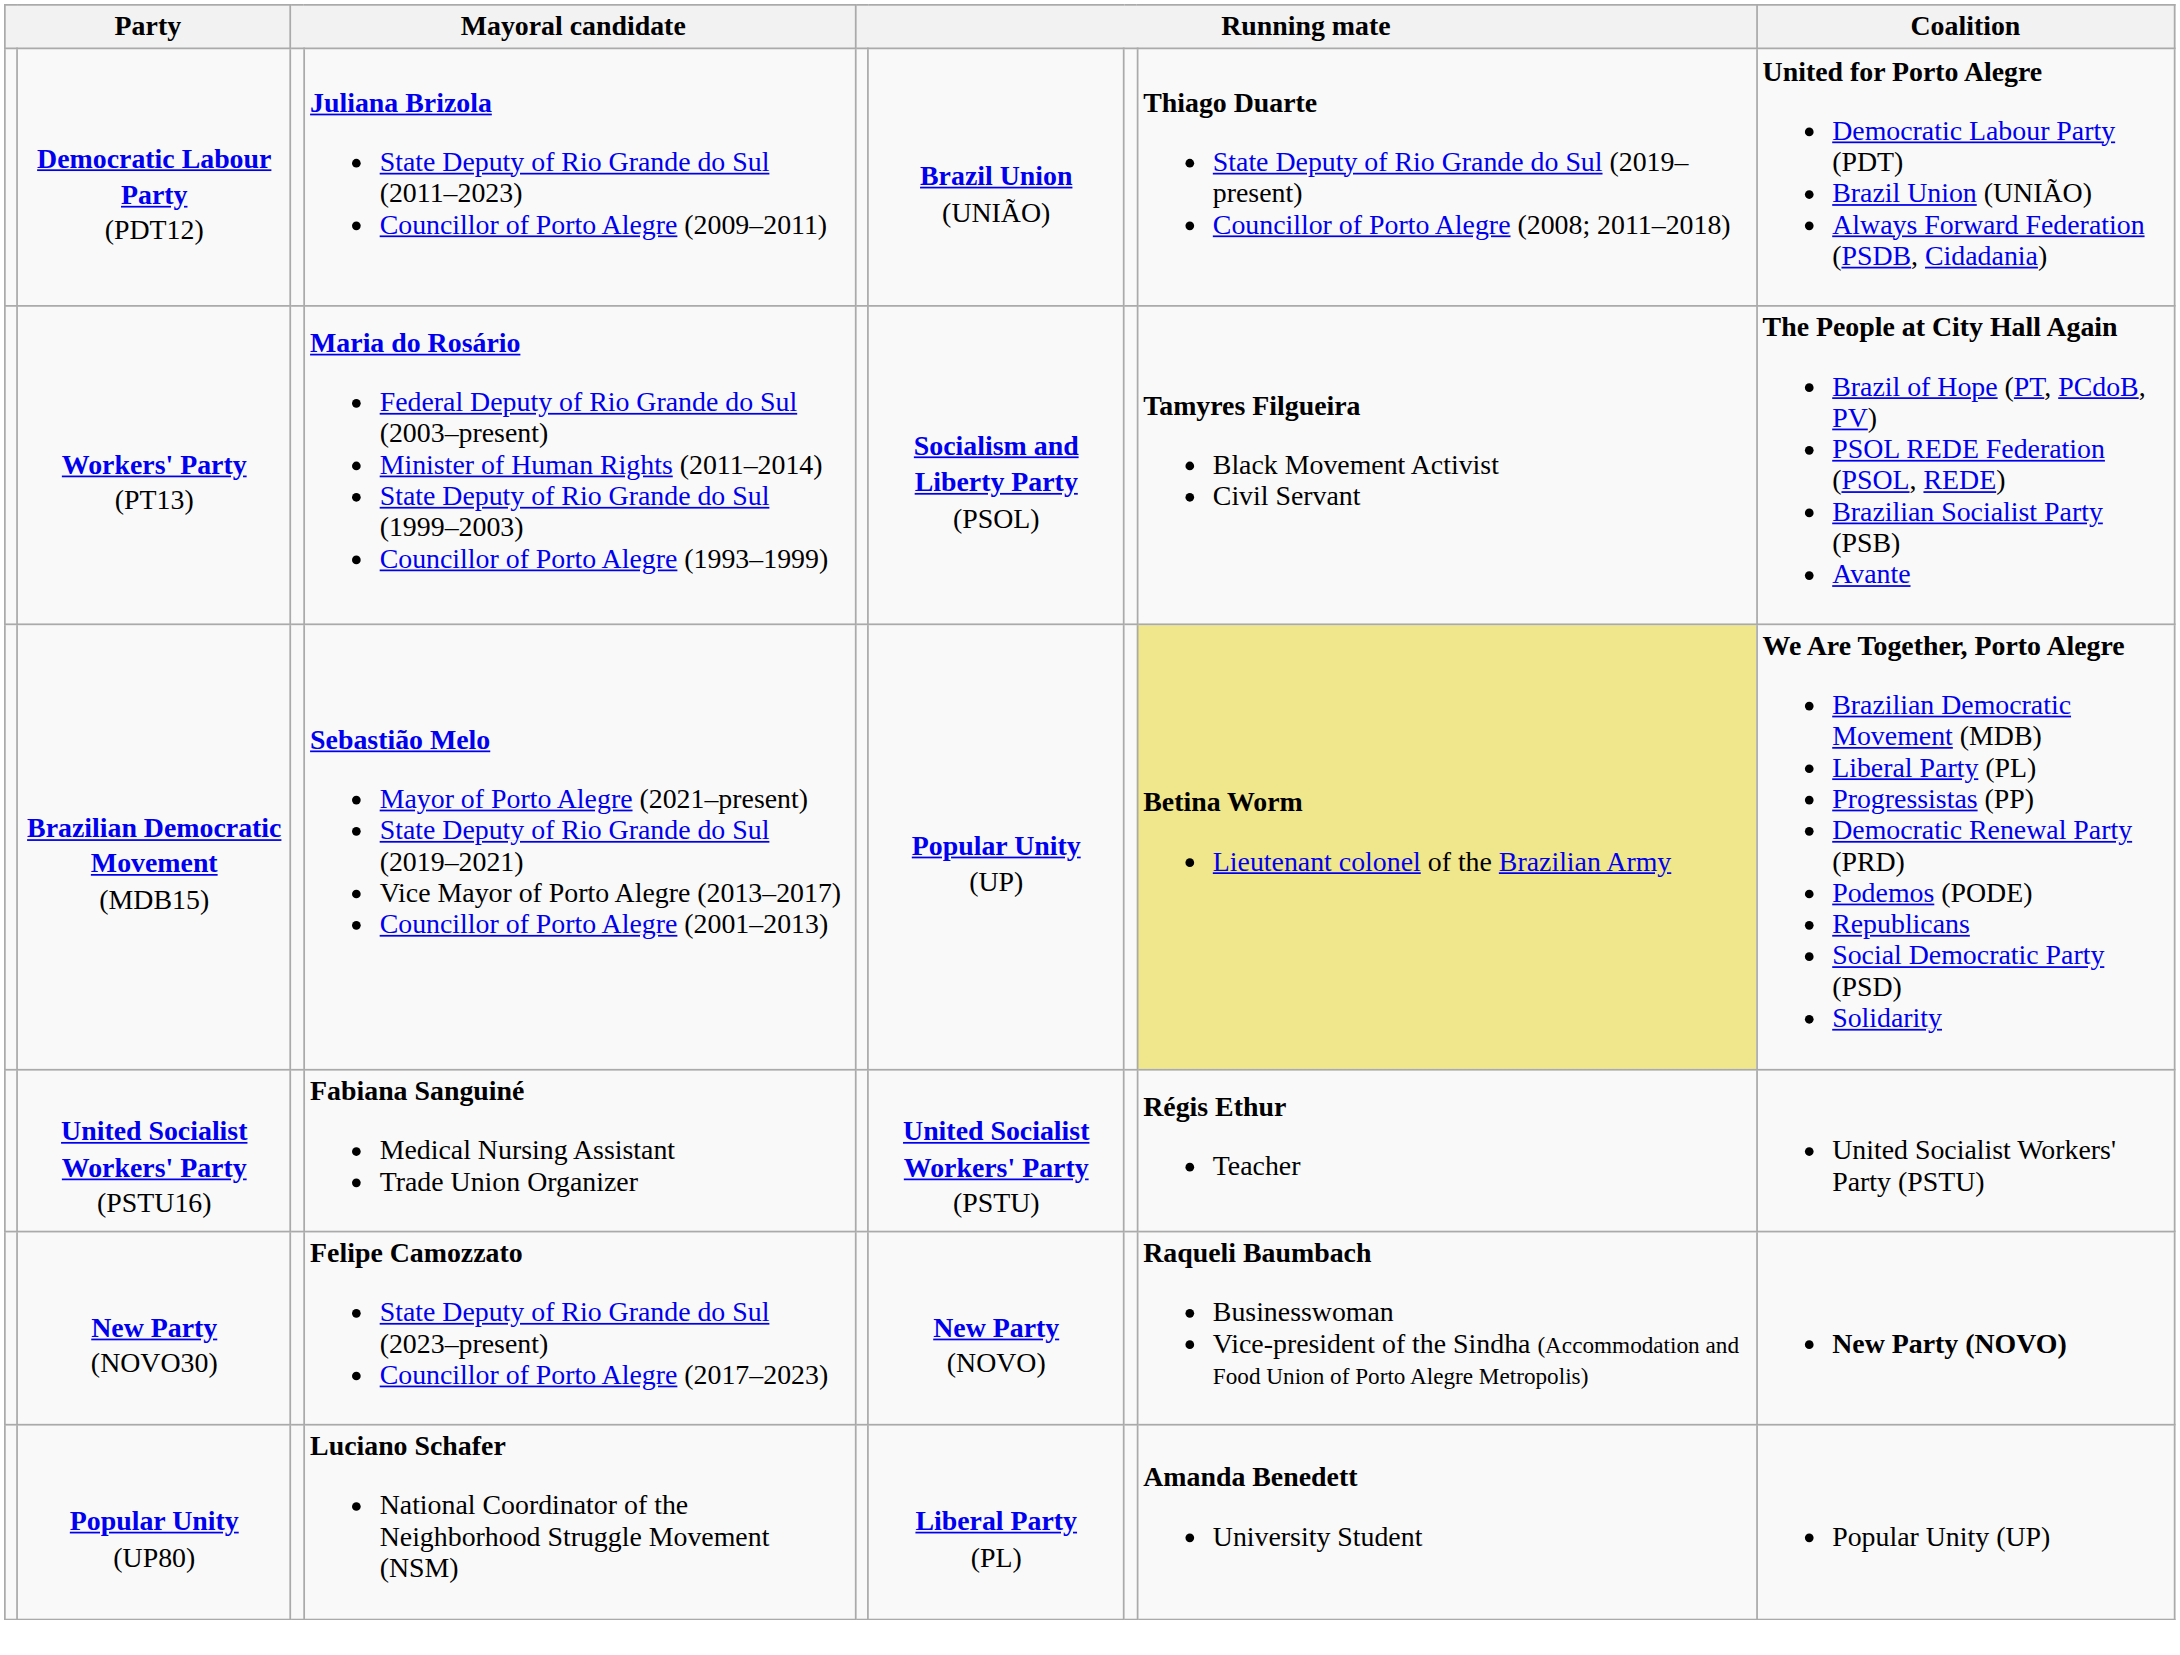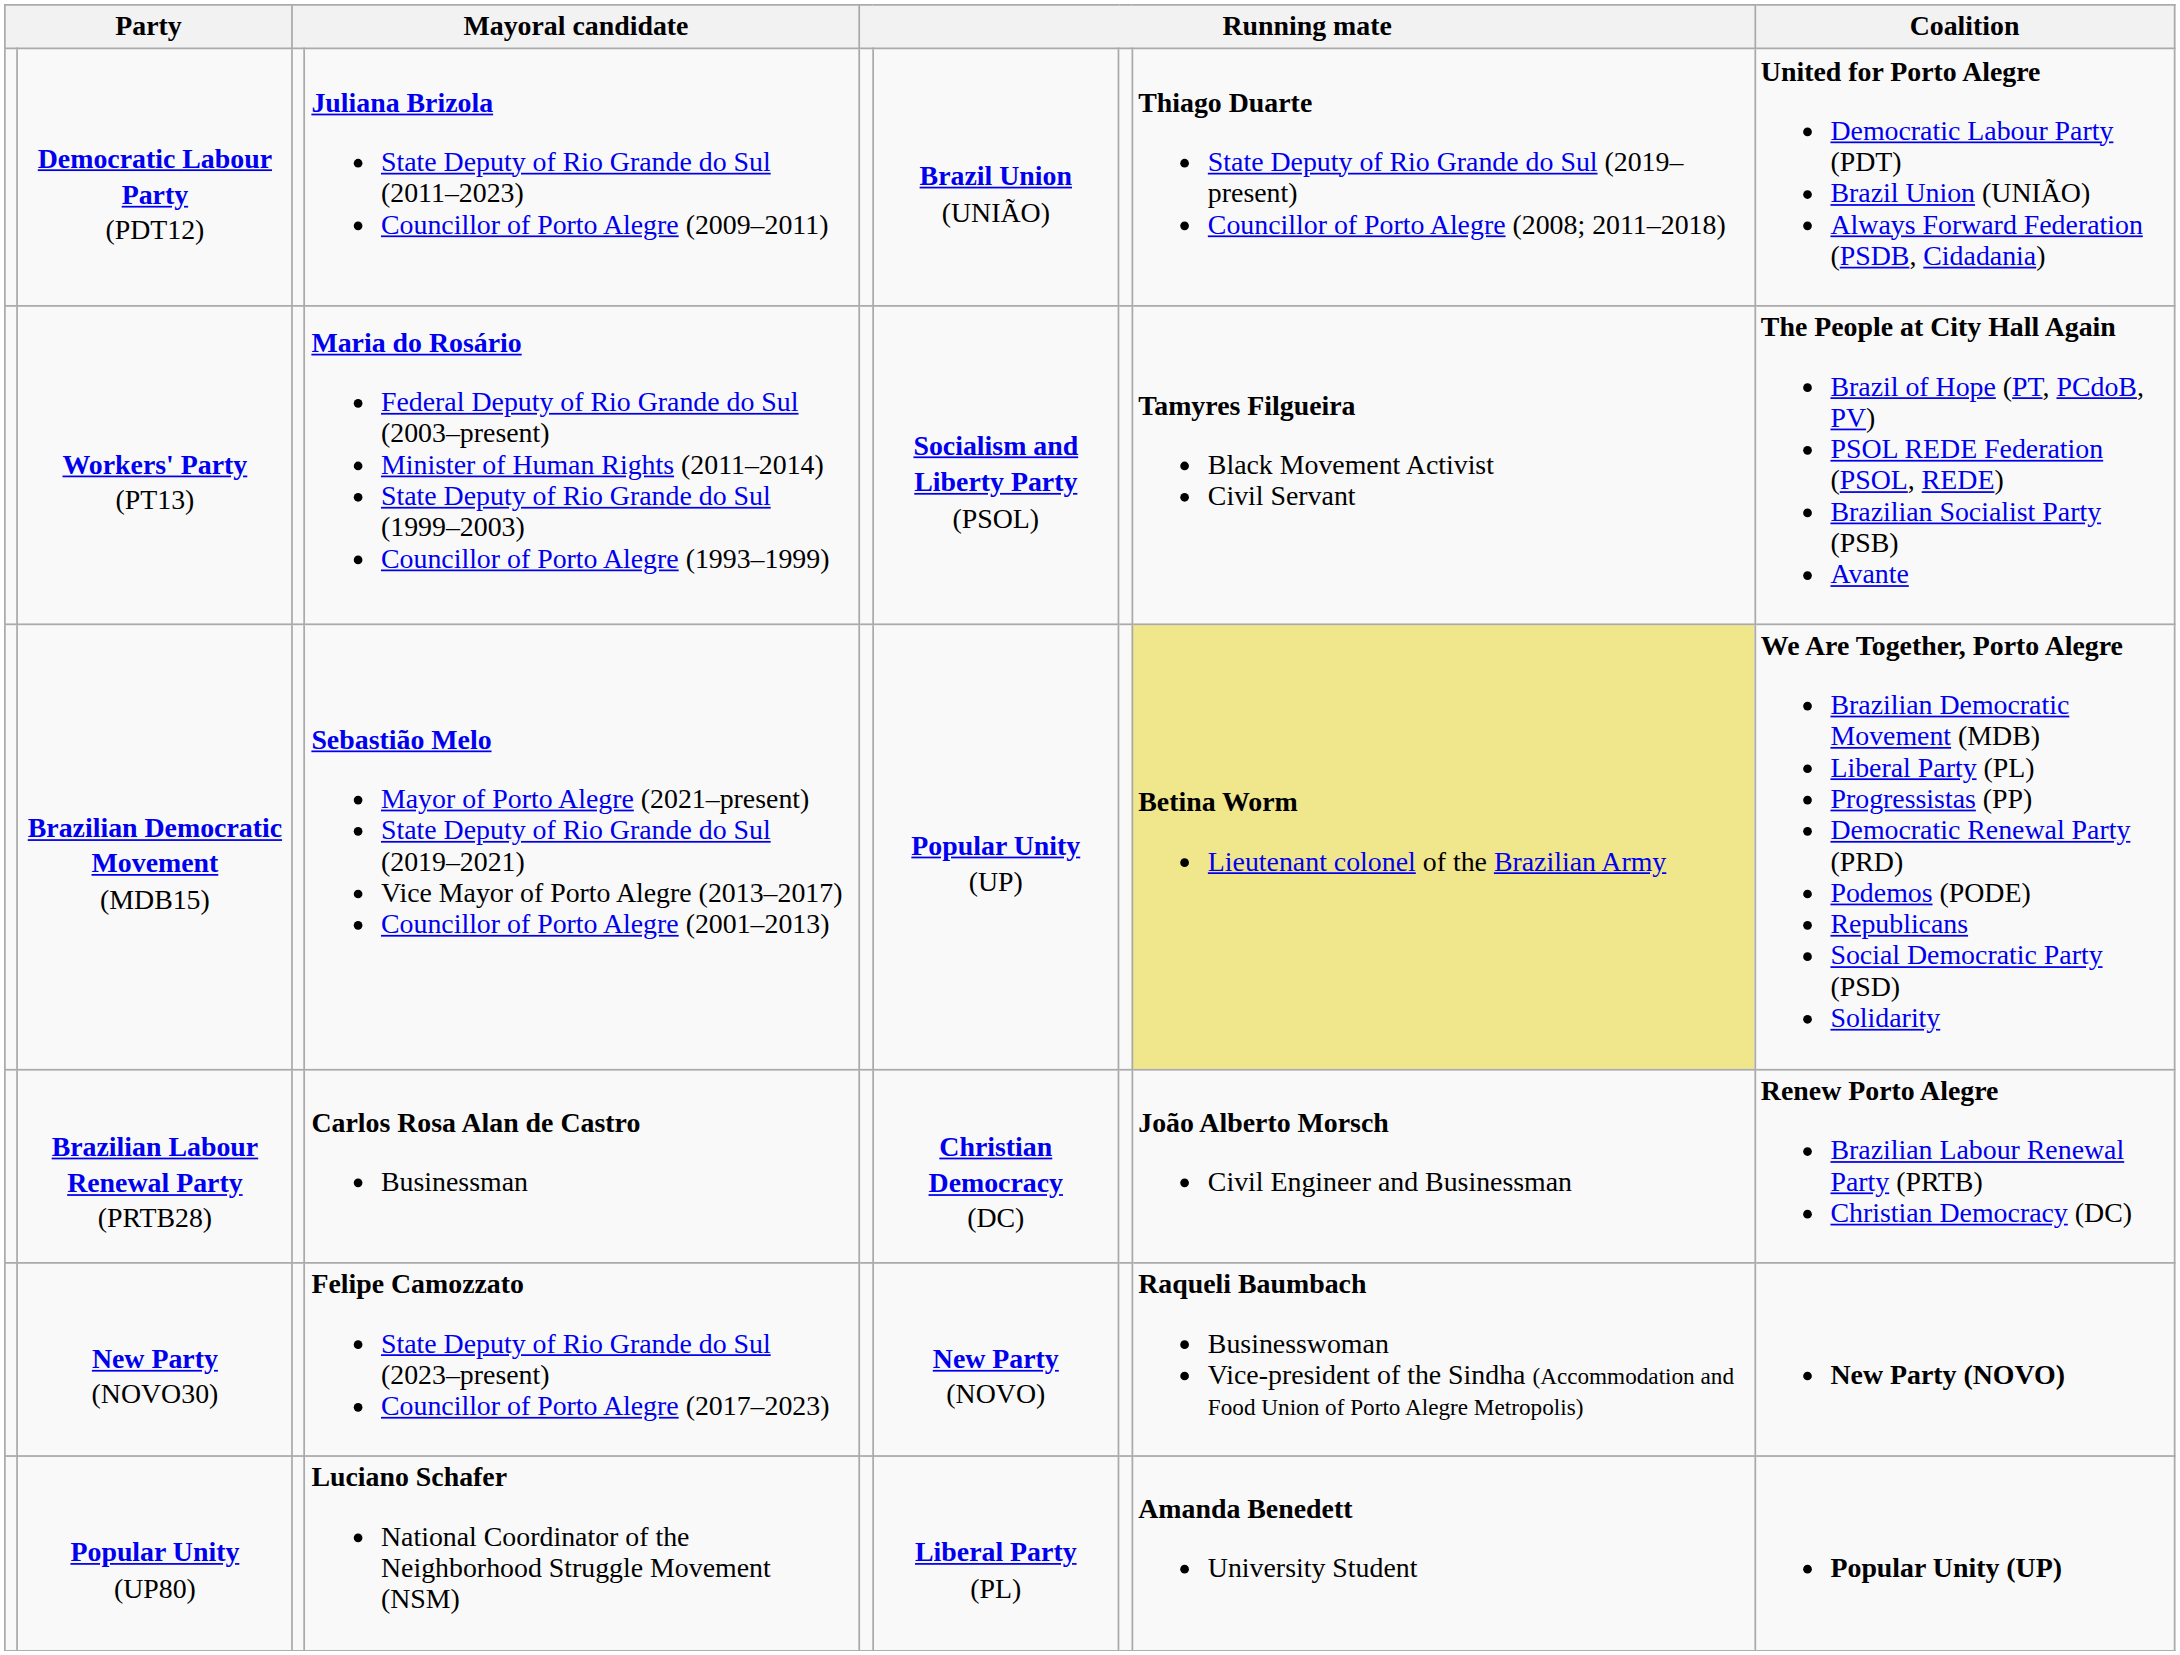- row: (154, 1167)
+ row: (155, 1182)
(1965, 1538) normal -> (1965, 1569) bold
